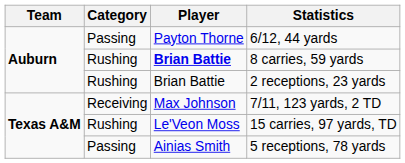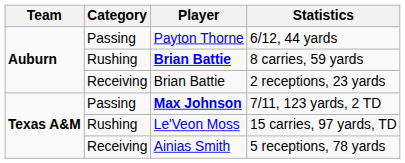(112, 81) Rushing -> (117, 81) Receiving
(117, 103) Receiving -> (111, 103) Passing
(195, 103) normal -> (198, 103) bold
(111, 147) Passing -> (117, 147) Receiving
